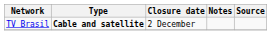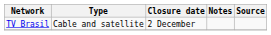(98, 24) bold -> (98, 24) normal
